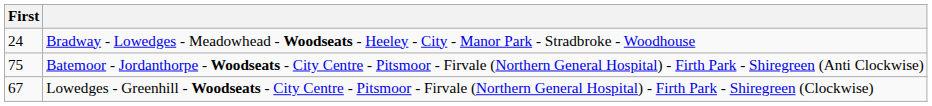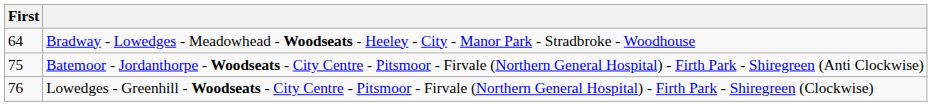(16, 40) 24 -> (16, 40) 64
(16, 88) 67 -> (16, 88) 76
